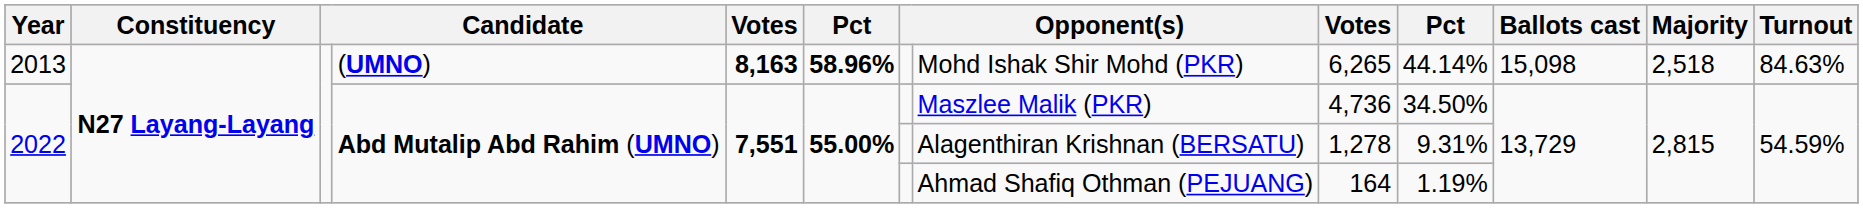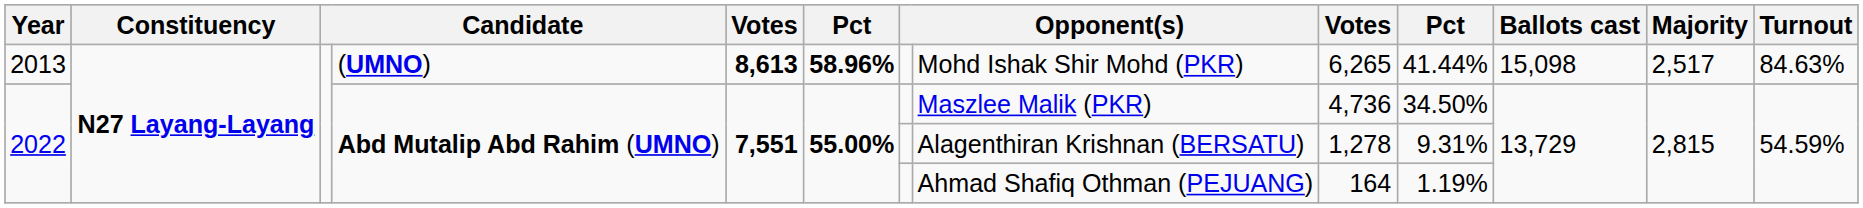(766, 64) 8,163 -> (766, 64) 8,613
(1445, 64) 44.14% -> (1445, 64) 41.44%
(1683, 64) 2,518 -> (1683, 64) 2,517
